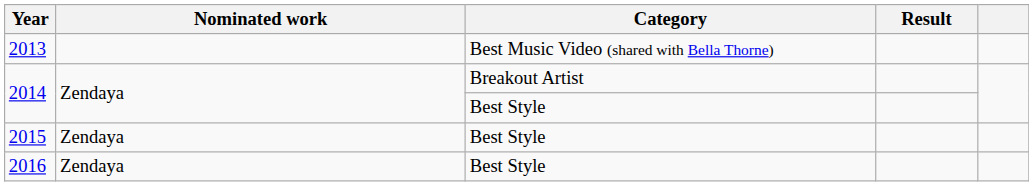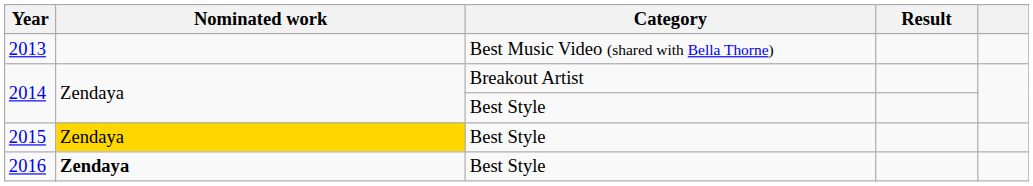(92, 136) no background -> (92, 136) gold background
(92, 166) normal -> (95, 166) bold
